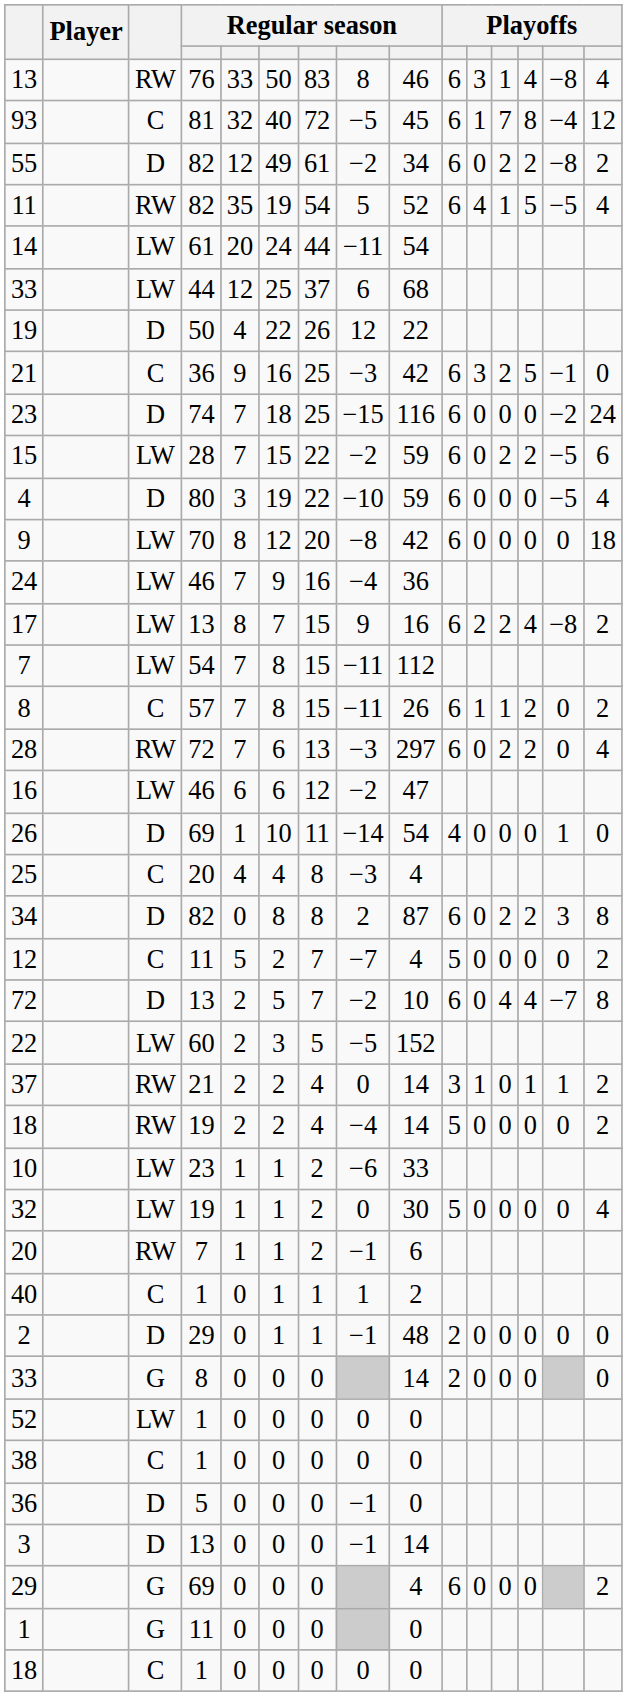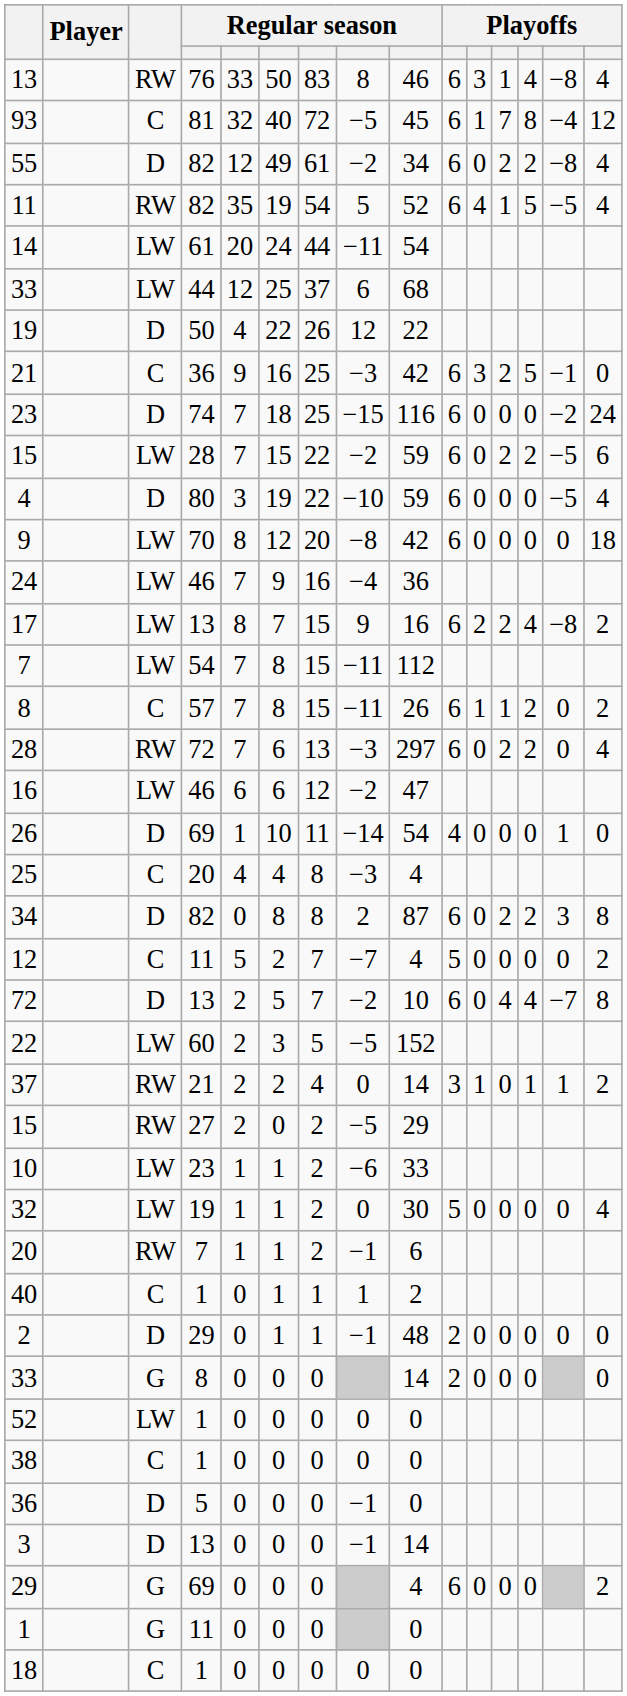(603, 163) 2 -> (603, 163) 4
- row: (24, 1126)
+ row: (24, 1126)
